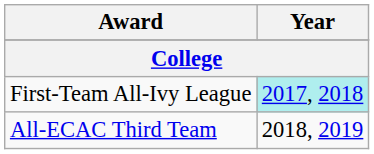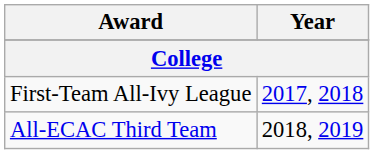(313, 93) paleturquoise background -> (313, 93) no background
